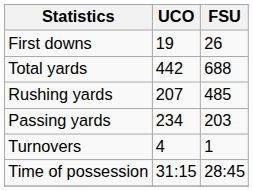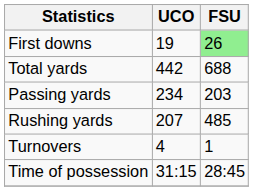(213, 43) no background -> (213, 43) lightgreen background
rows swapped: (60, 95) <-> (60, 120)
